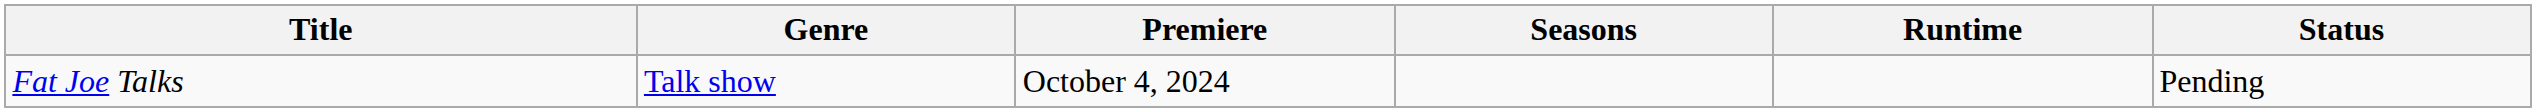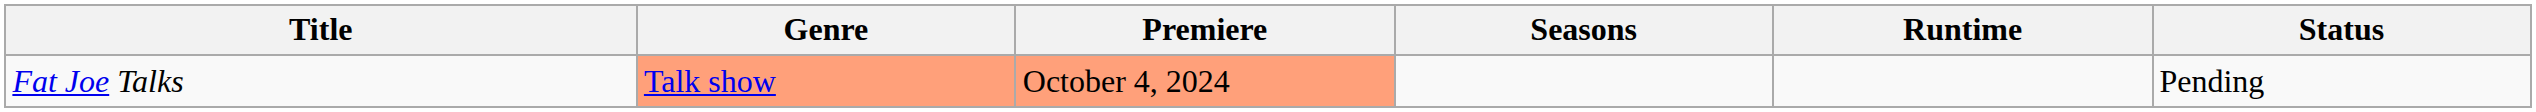(710, 80) no background -> (710, 80) lightsalmon background
(1126, 80) no background -> (1126, 80) lightsalmon background
